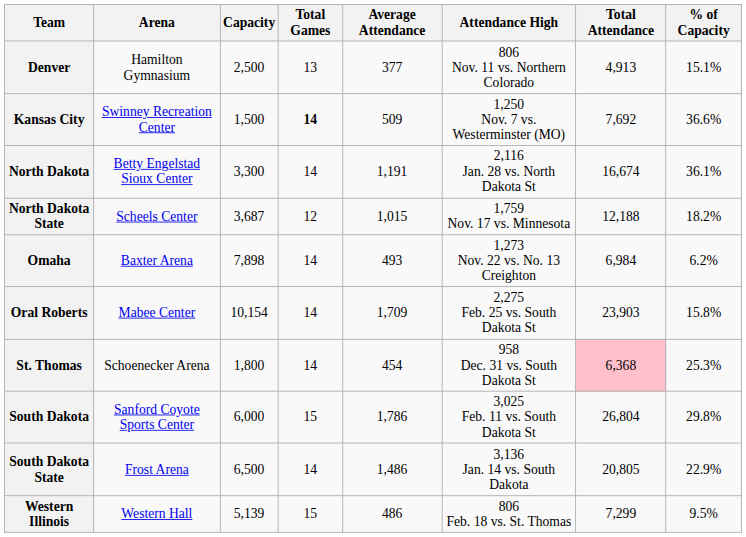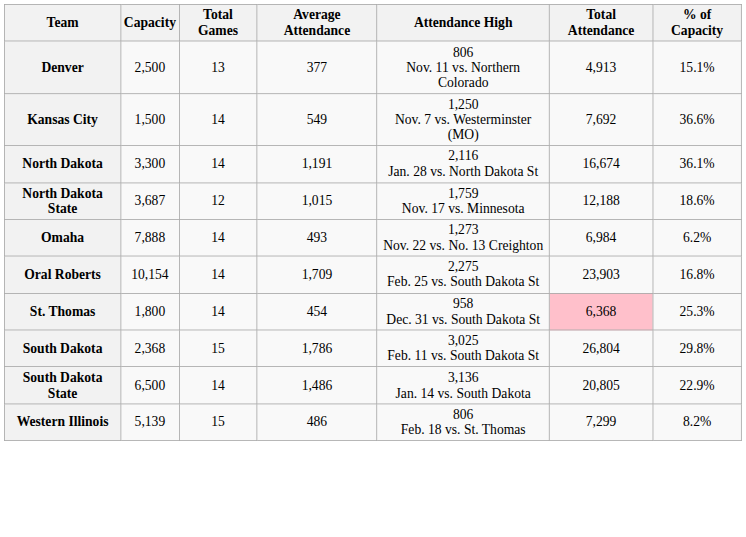- column: (157, 22)
(310, 119) bold -> (218, 119) normal
(392, 119) 509 -> (317, 119) 549
(704, 216) 18.2% -> (697, 201) 18.6%
(249, 260) 7,898 -> (150, 237) 7,888
(704, 312) 15.8% -> (697, 274) 16.8%
(249, 417) 6,000 -> (150, 348) 2,368
(704, 514) 9.5% -> (697, 422) 8.2%
